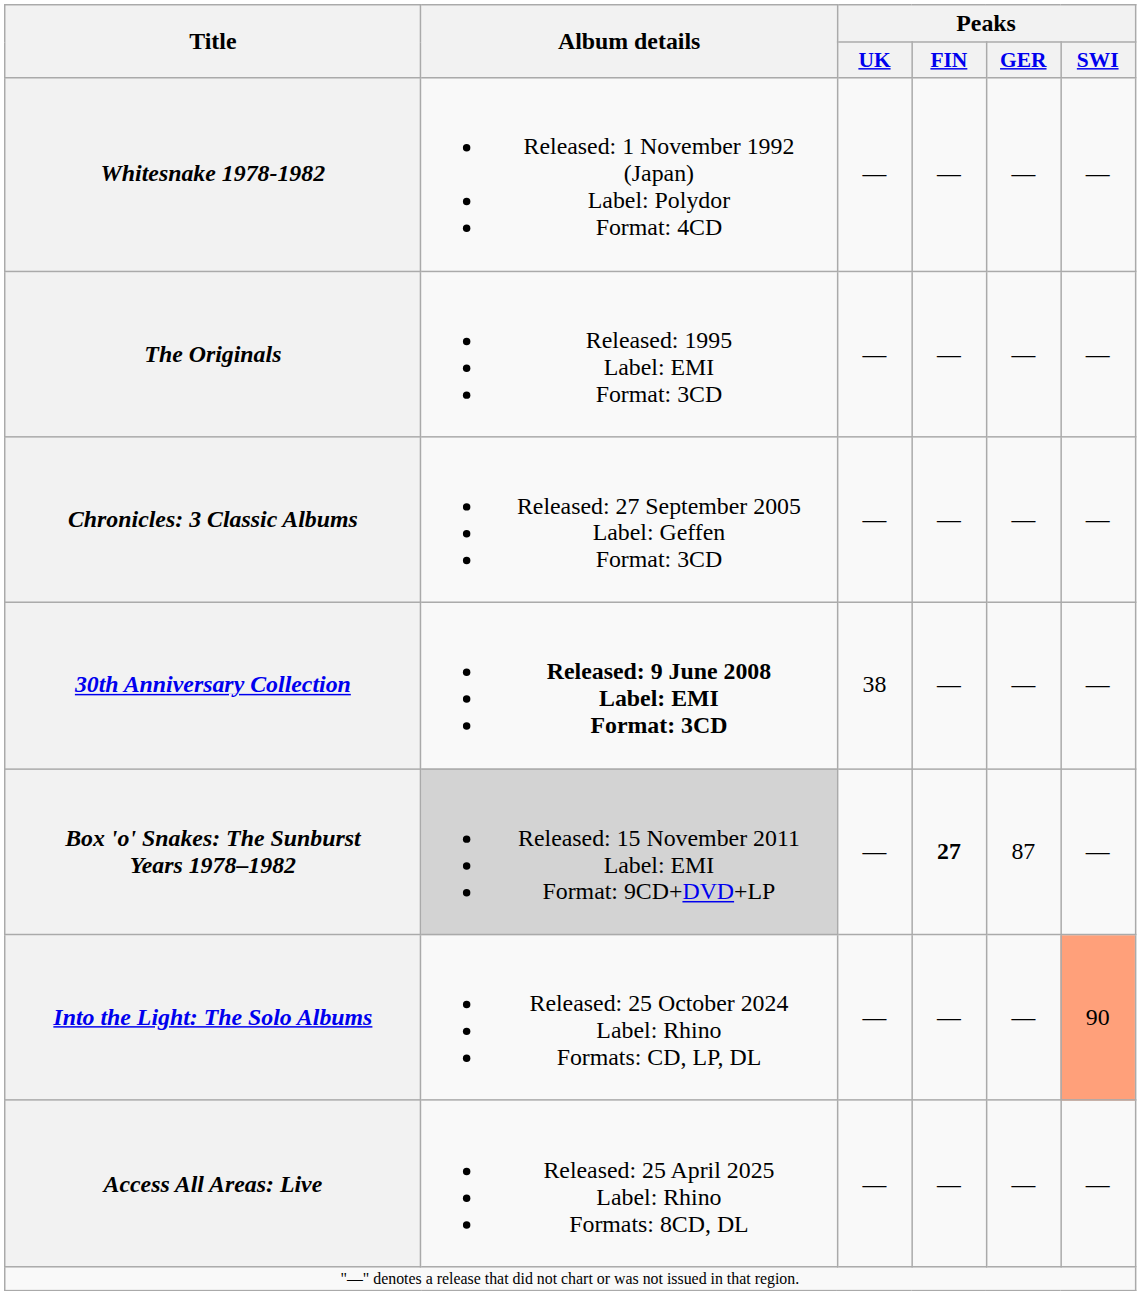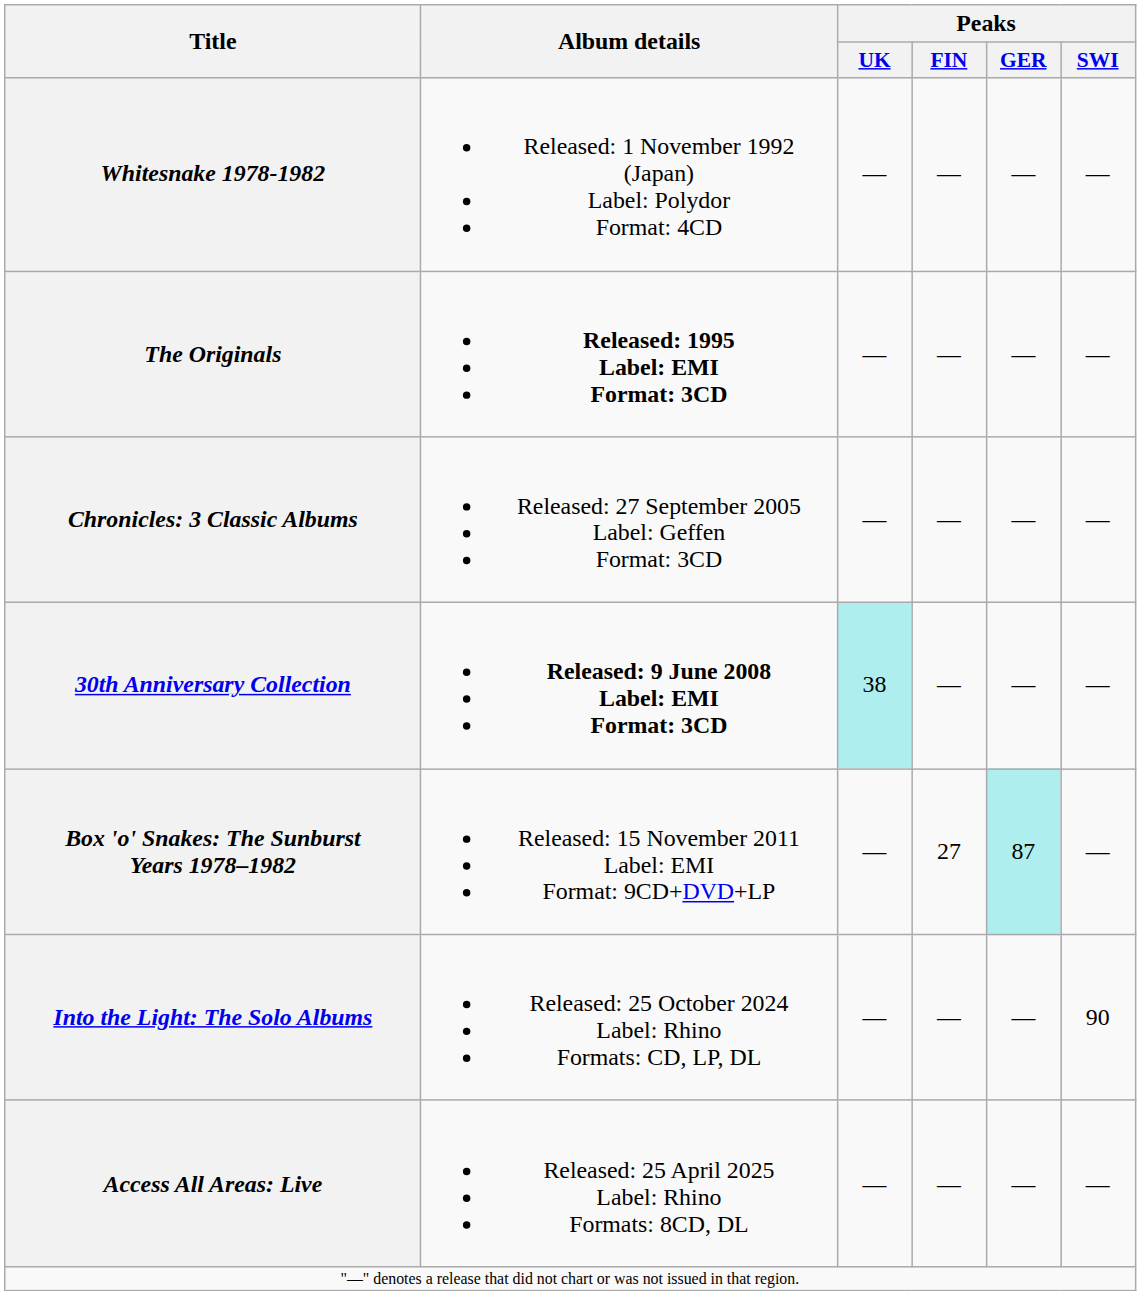(629, 367) normal -> (629, 367) bold
(874, 685) no background -> (874, 685) paleturquoise background
(629, 865) lightgrey background -> (629, 865) no background
(949, 851) bold -> (949, 851) normal
(1023, 851) no background -> (1023, 851) paleturquoise background
(1098, 1017) lightsalmon background -> (1098, 1017) no background
